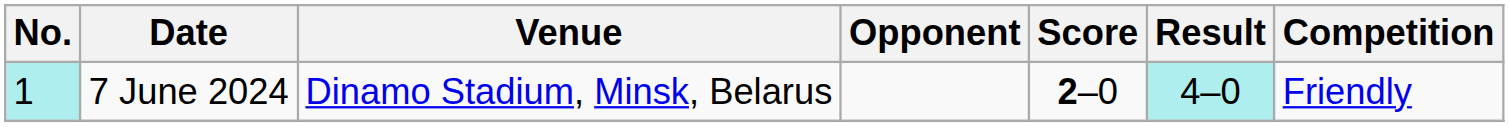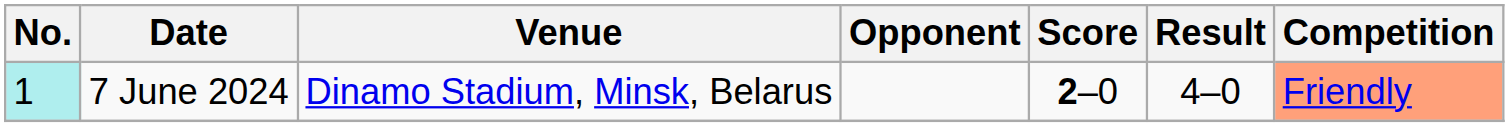(1210, 90) paleturquoise background -> (1210, 90) no background
(1347, 90) no background -> (1347, 90) lightsalmon background
